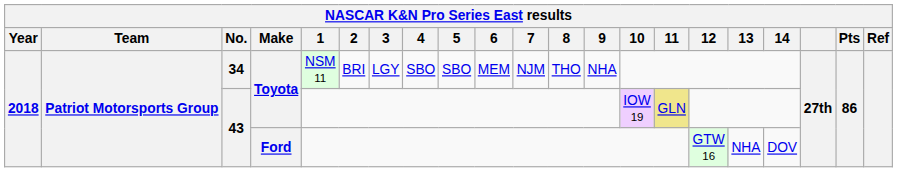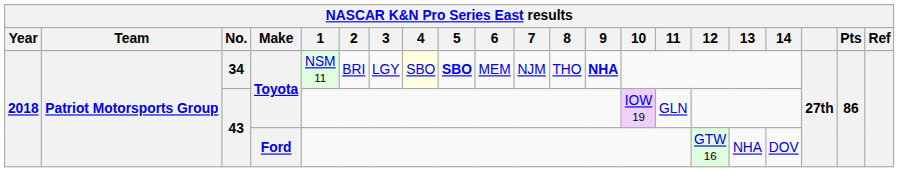(421, 69) no background -> (421, 69) lightyellow background
(457, 69) normal -> (457, 69) bold
(602, 69) normal -> (603, 69) bold
(672, 108) khaki background -> (673, 108) no background
